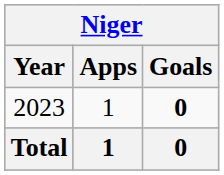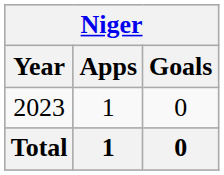(181, 107) bold -> (181, 107) normal
